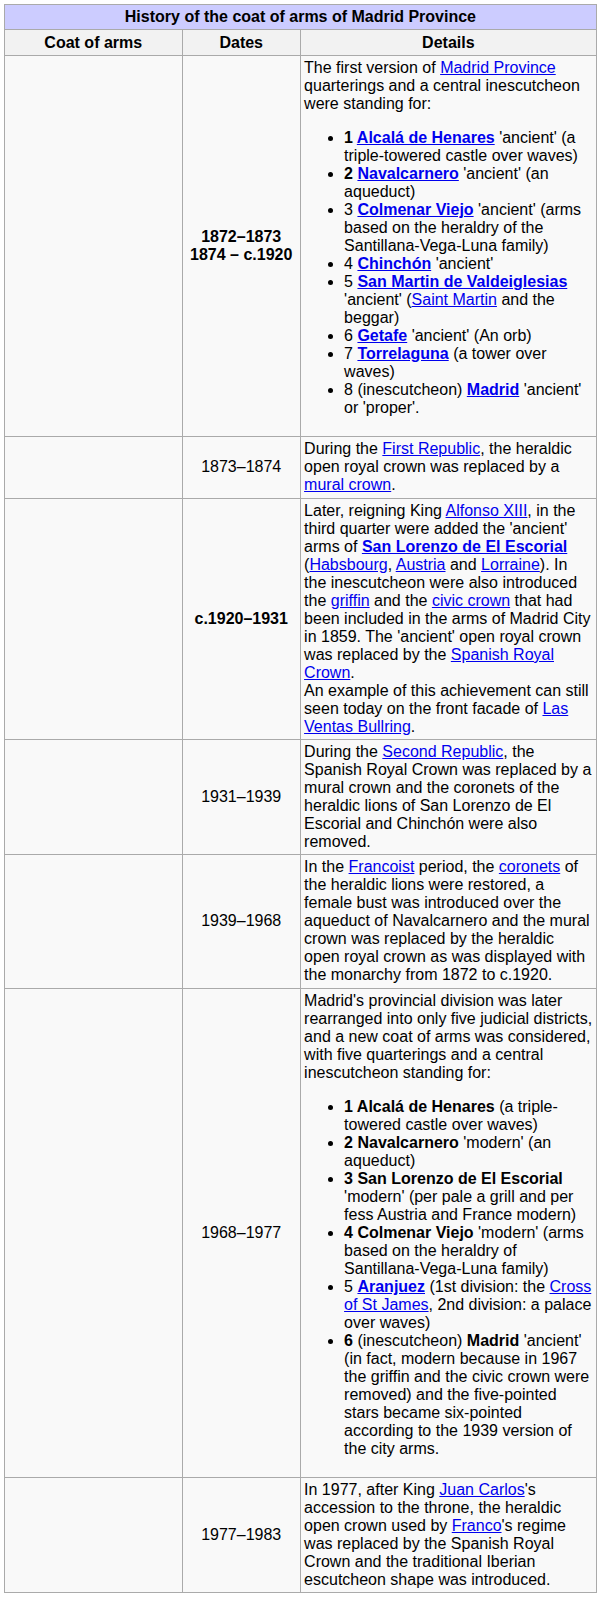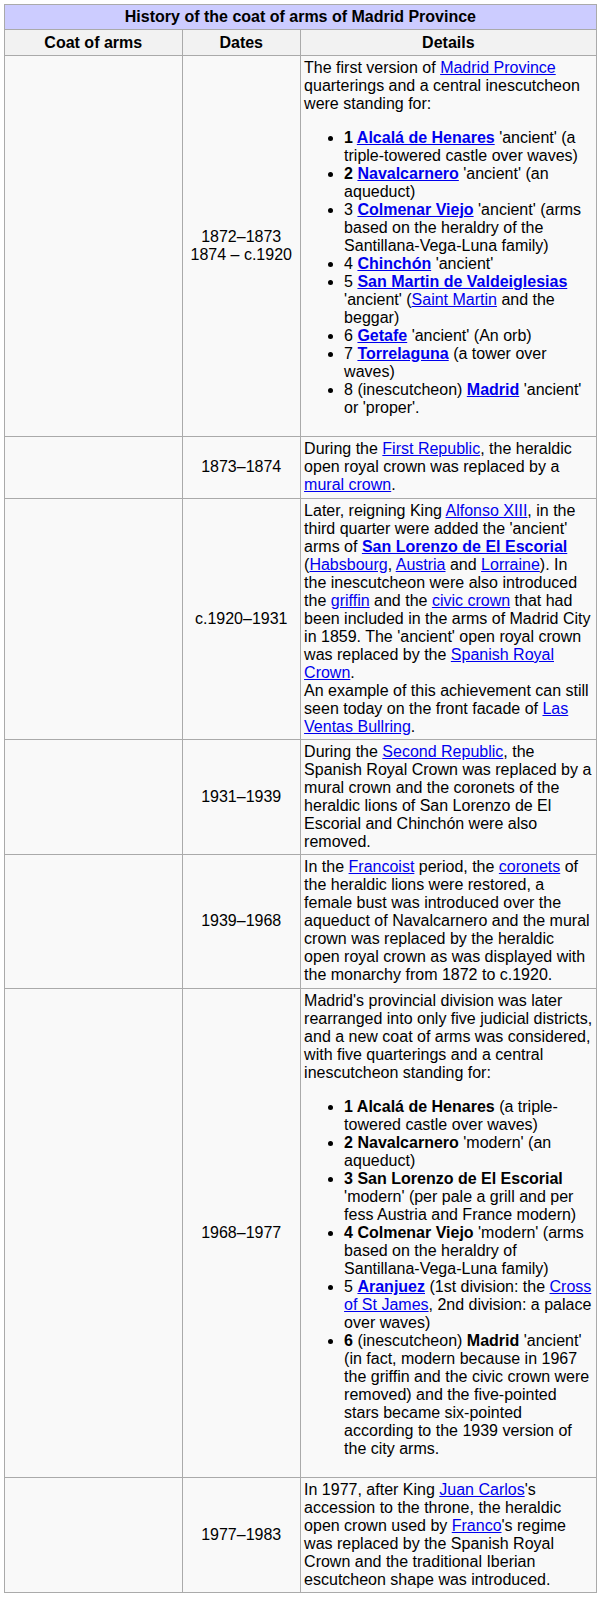(241, 245) bold -> (241, 245) normal
(241, 618) bold -> (241, 618) normal
